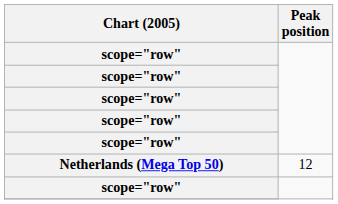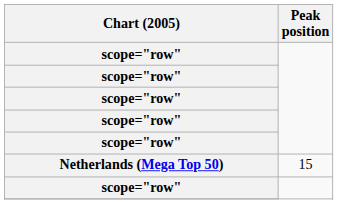(306, 165) 12 -> (306, 165) 15
